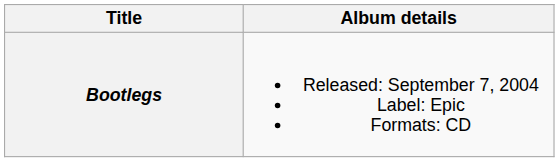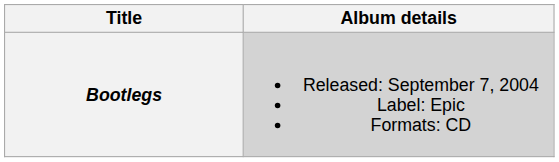(399, 105) no background -> (399, 105) lightgrey background
